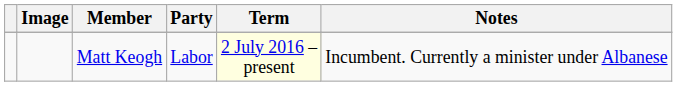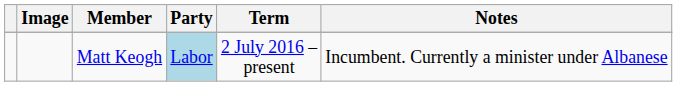(192, 56) no background -> (192, 56) lightblue background
(269, 56) lightyellow background -> (269, 56) no background
